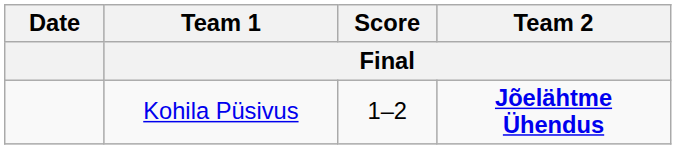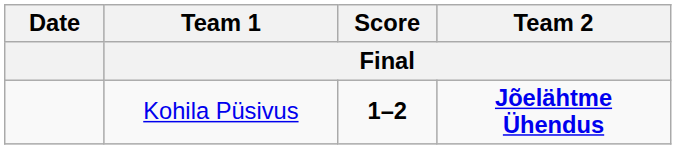(387, 111) normal -> (387, 111) bold
